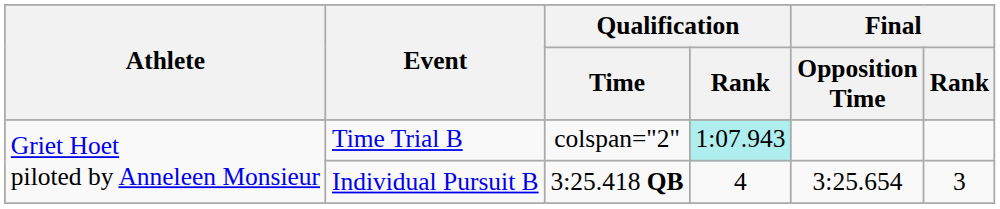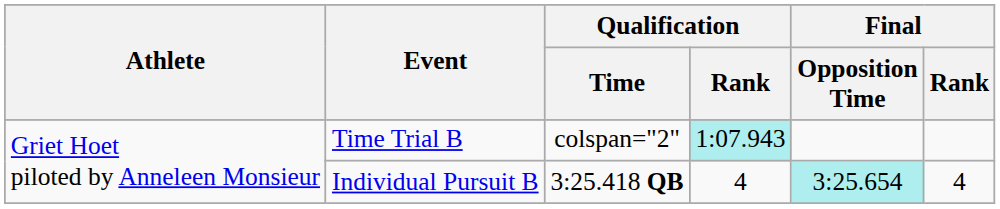(858, 182) no background -> (858, 182) paleturquoise background
(959, 182) 3 -> (959, 182) 4
